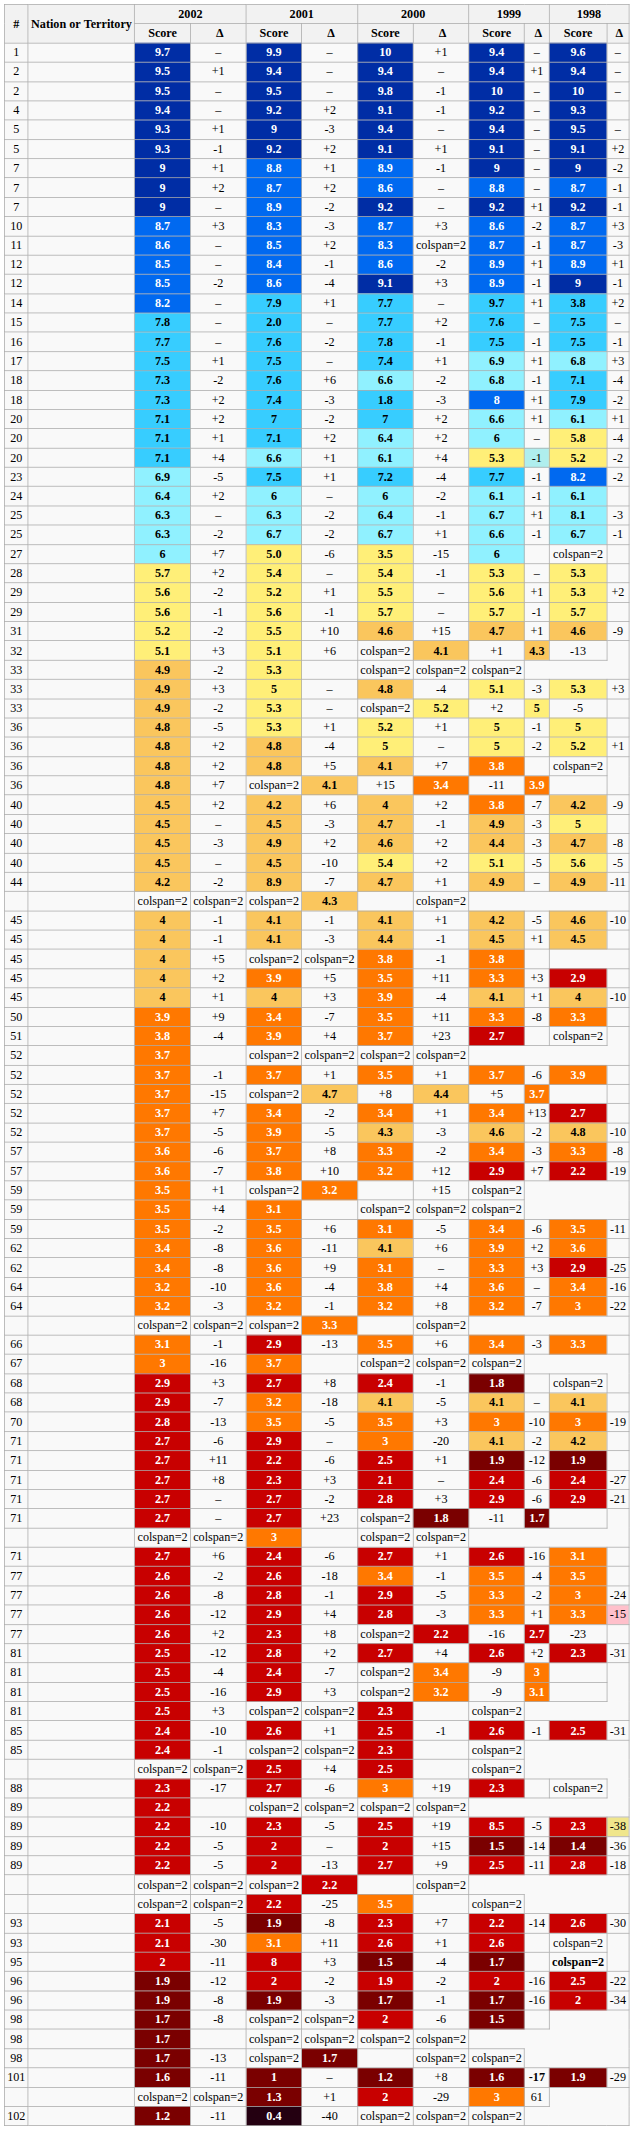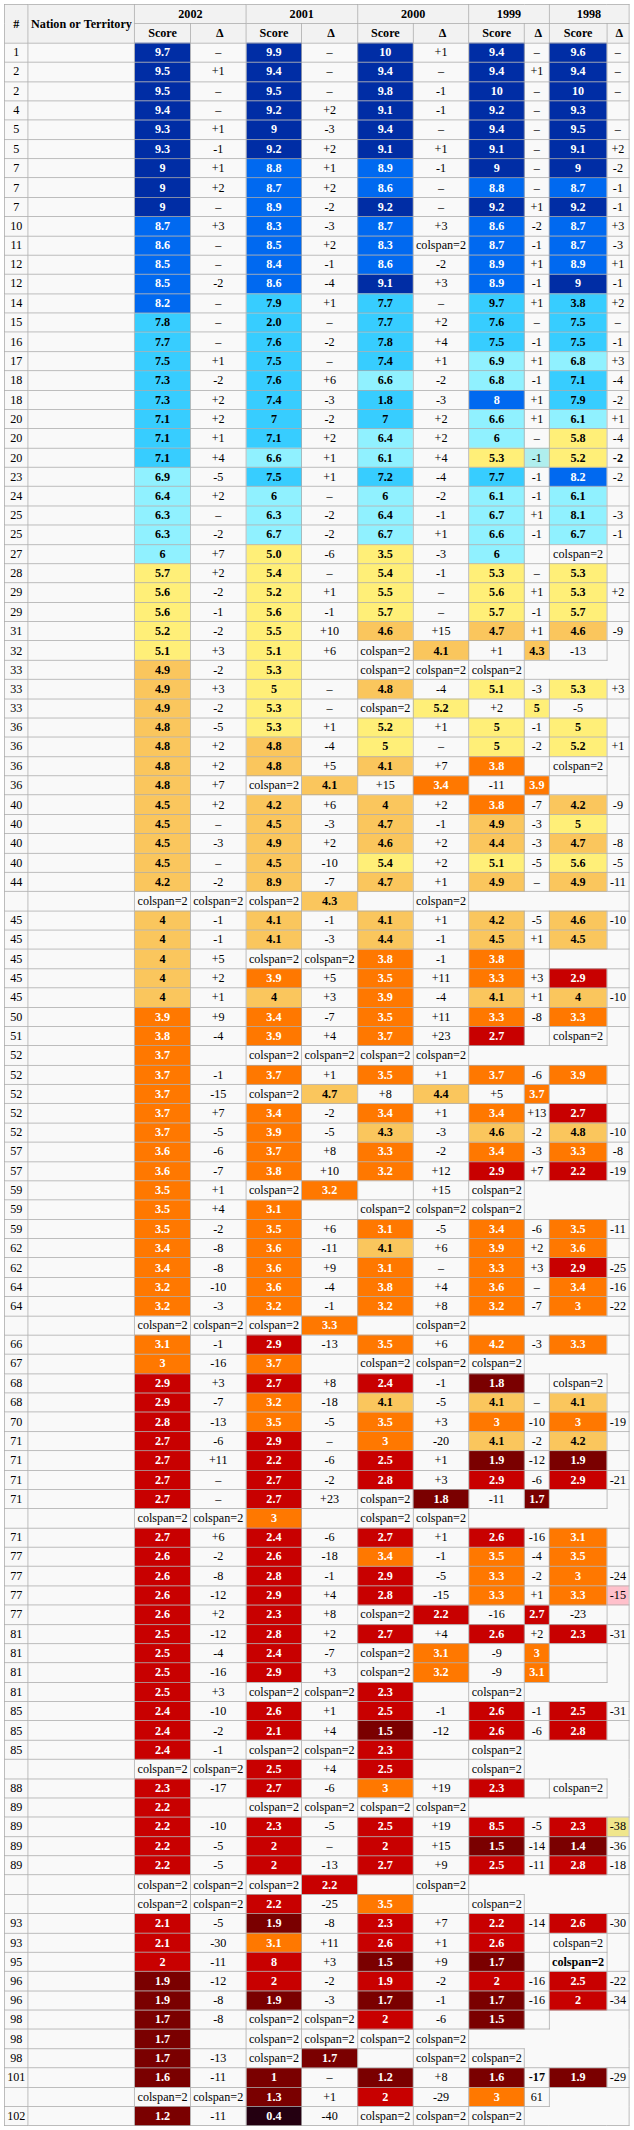(441, 341) -1 -> (441, 341) +4
(618, 457) normal -> (618, 457) bold
(441, 554) -15 -> (441, 554) -3
(497, 1344) 3.4 -> (497, 1344) 4.2
- row: (16, 1479)
(441, 1614) -3 -> (441, 1595) -15
(441, 1672) 3.4 -> (441, 1653) 3.1
+ row: (16, 1730)
(441, 1961) -4 -> (441, 1961) +9
